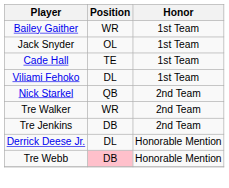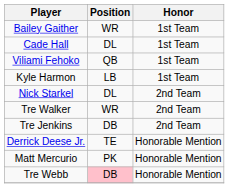- row: (46, 45)
(110, 61) TE -> (110, 45) DL
(110, 77) DL -> (110, 61) QB
+ row: (46, 77)
(110, 93) QB -> (110, 93) DL
(110, 142) DL -> (110, 142) TE
+ row: (46, 158)
